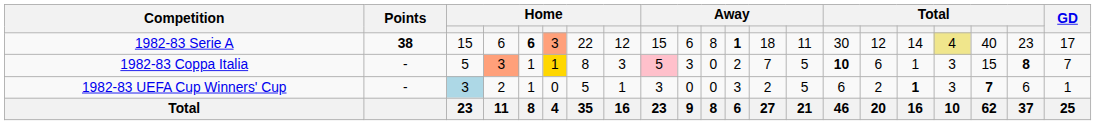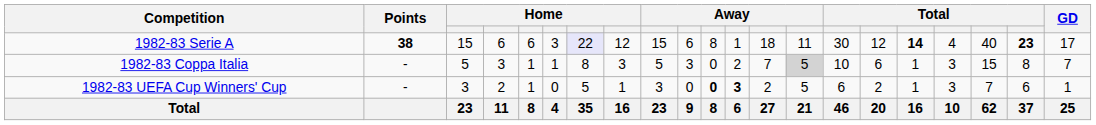(531, 43) bold -> (531, 43) normal
(555, 43) lightsalmon background -> (555, 43) no background
(585, 43) no background -> (585, 43) lavender background
(737, 43) bold -> (737, 43) normal
(915, 43) normal -> (915, 43) bold
(952, 43) khaki background -> (952, 43) no background
(1026, 43) normal -> (1026, 43) bold
(501, 65) lightsalmon background -> (501, 65) no background
(555, 65) gold background -> (555, 65) no background
(659, 65) pink background -> (659, 65) no background
(805, 65) no background -> (805, 65) lightgrey background
(841, 65) bold -> (841, 65) normal
(1026, 65) bold -> (1026, 65) normal
(465, 87) lightblue background -> (465, 87) no background
(713, 87) normal -> (713, 87) bold
(737, 87) normal -> (737, 87) bold
(915, 87) bold -> (915, 87) normal
(989, 87) bold -> (989, 87) normal
